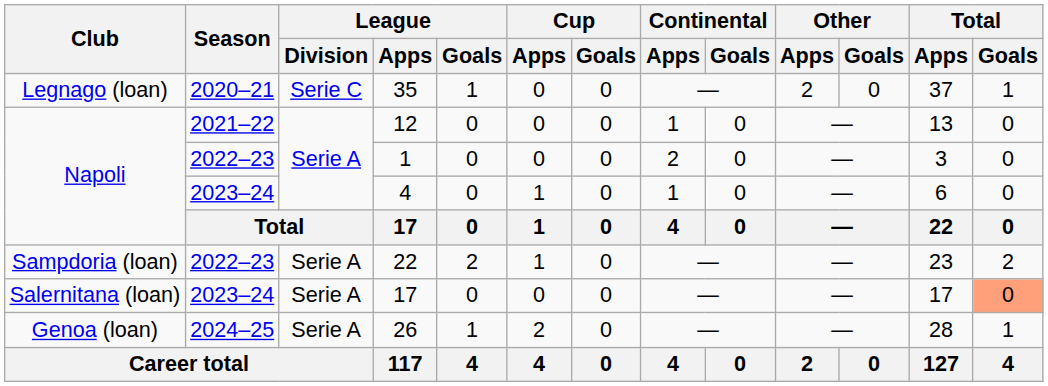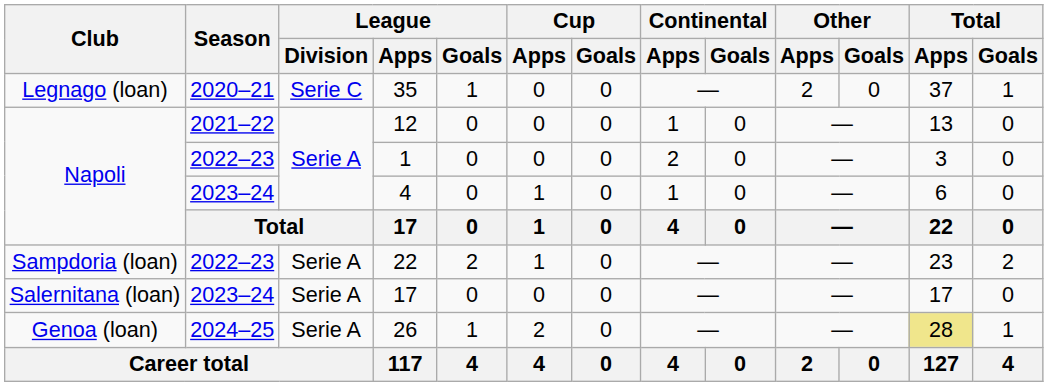(1008, 295) lightsalmon background -> (1008, 295) no background
(941, 329) no background -> (941, 329) khaki background
